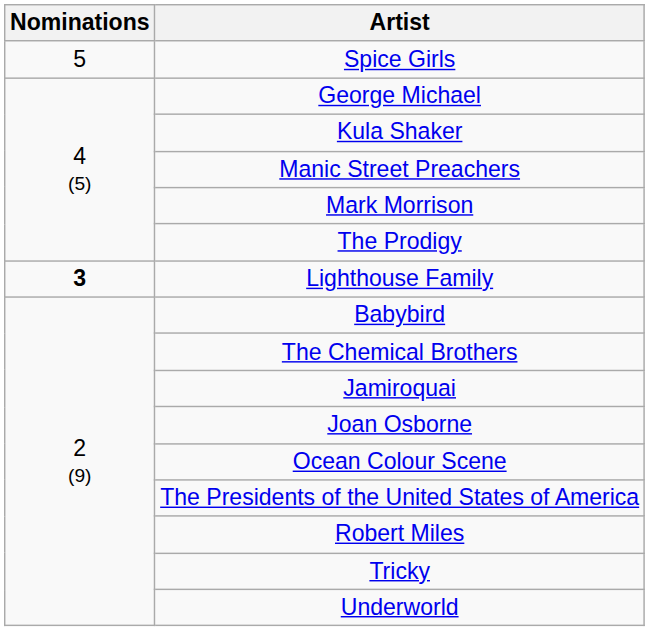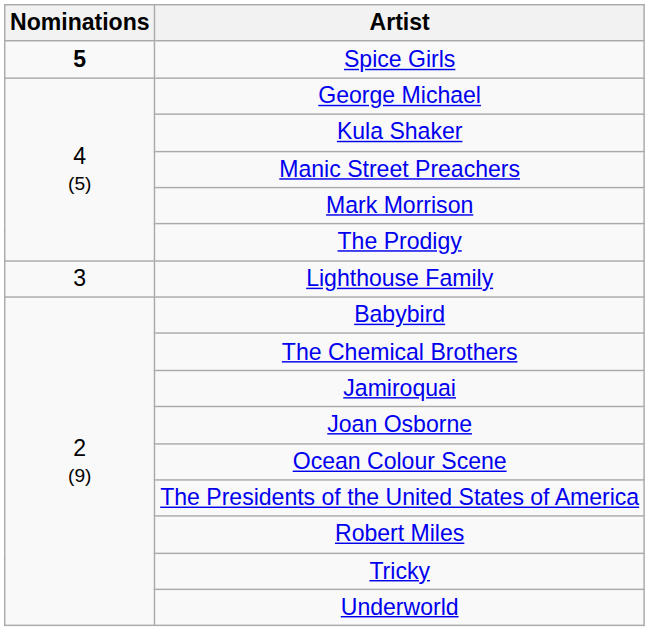(80, 59) normal -> (80, 59) bold
(80, 278) bold -> (80, 278) normal
